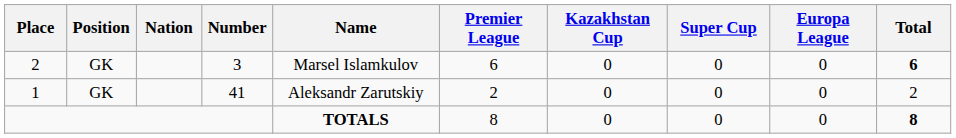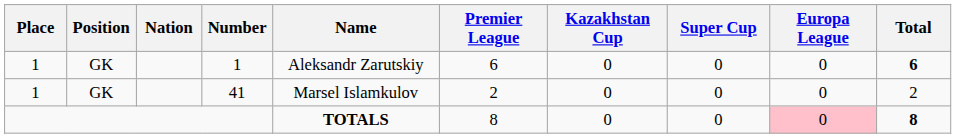(35, 65) 2 -> (35, 65) 1
(237, 65) 3 -> (237, 65) 1
(356, 65) Marsel Islamkulov -> (356, 65) Aleksandr Zarutskiy
(356, 92) Aleksandr Zarutskiy -> (356, 92) Marsel Islamkulov
(823, 119) no background -> (823, 119) pink background
